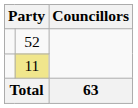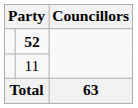(32, 41) normal -> (32, 41) bold
(32, 66) khaki background -> (32, 66) no background
